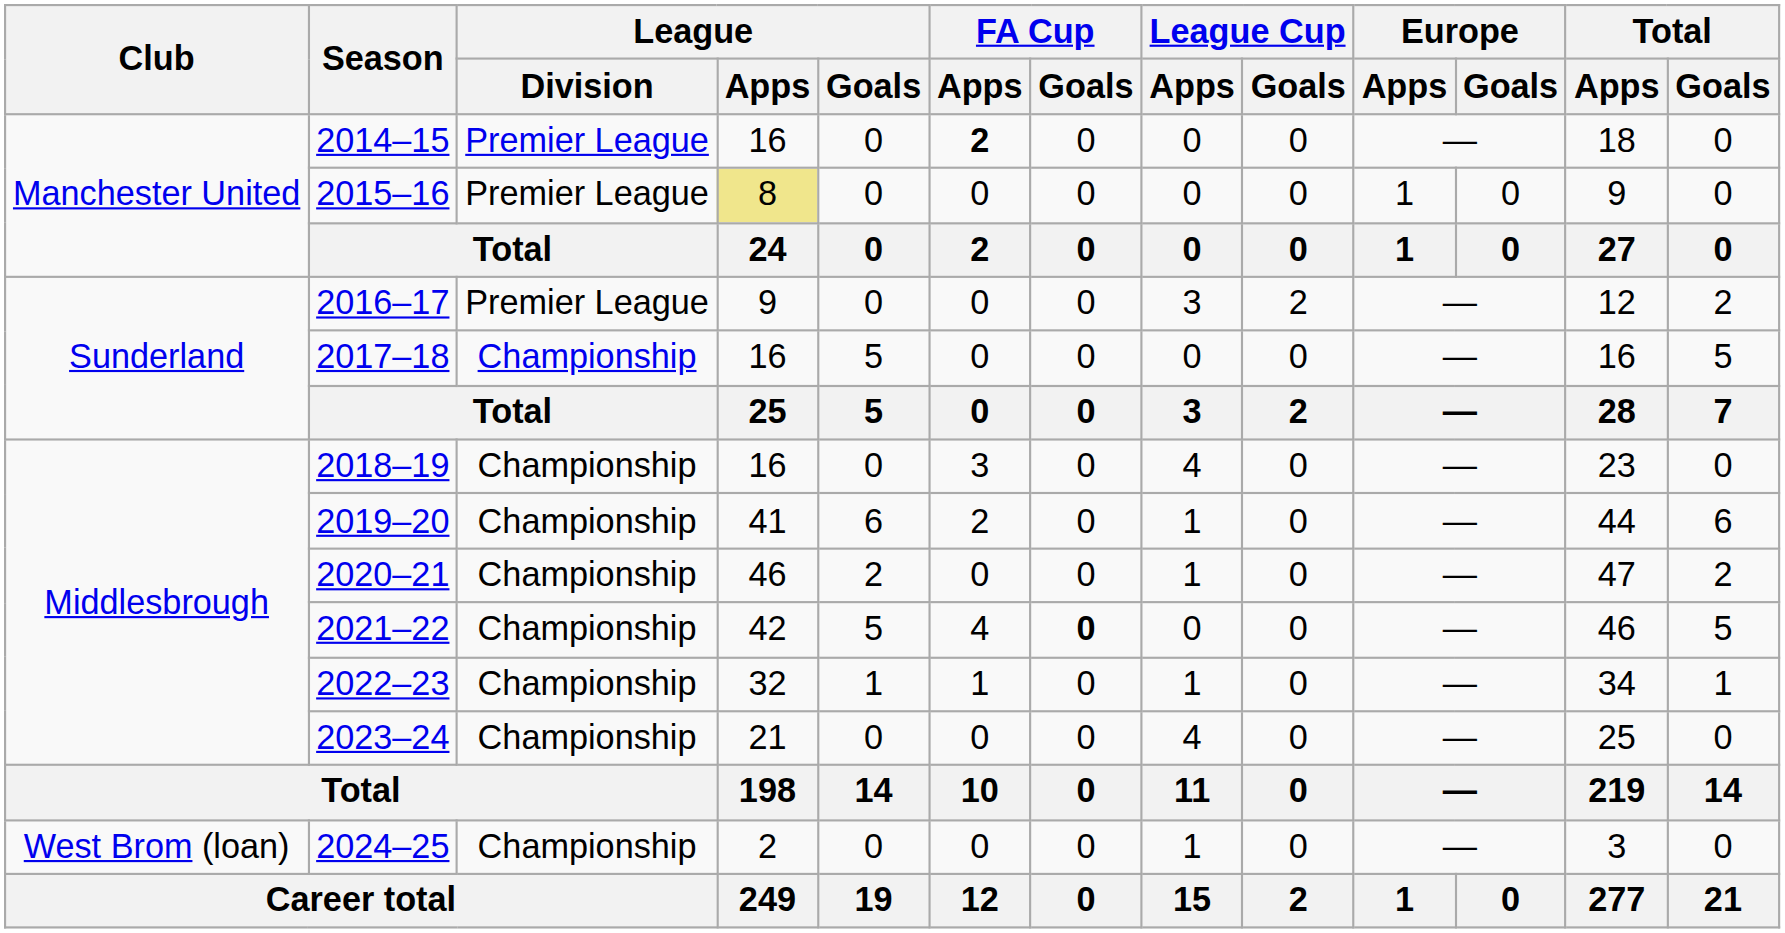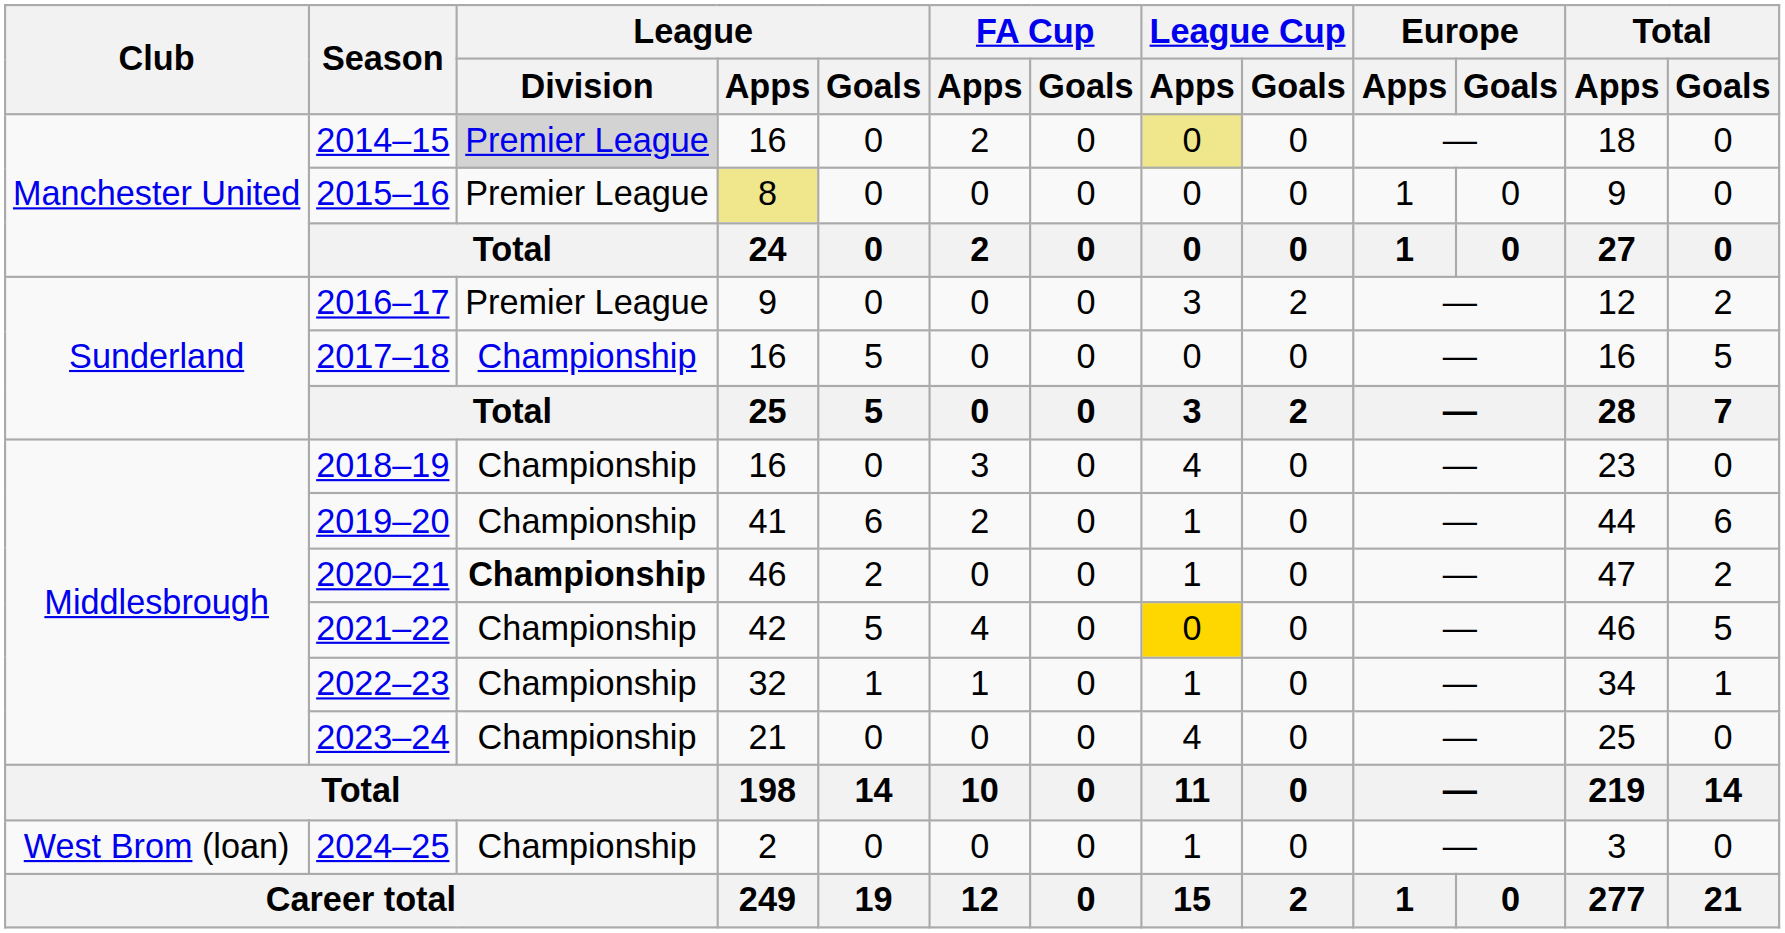(587, 140) no background -> (587, 140) lightgrey background
(980, 140) bold -> (980, 140) normal
(1192, 140) no background -> (1192, 140) khaki background
(587, 574) normal -> (587, 574) bold
(1086, 628) bold -> (1086, 628) normal
(1192, 628) no background -> (1192, 628) gold background
